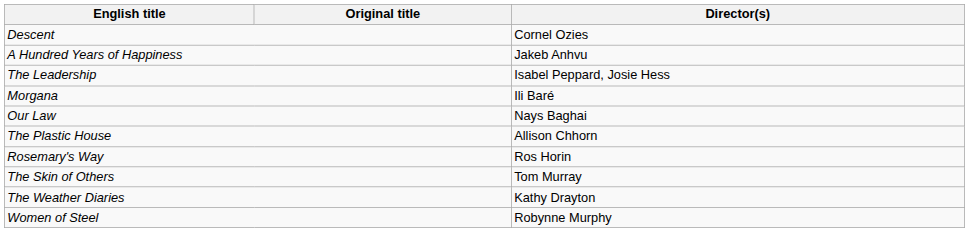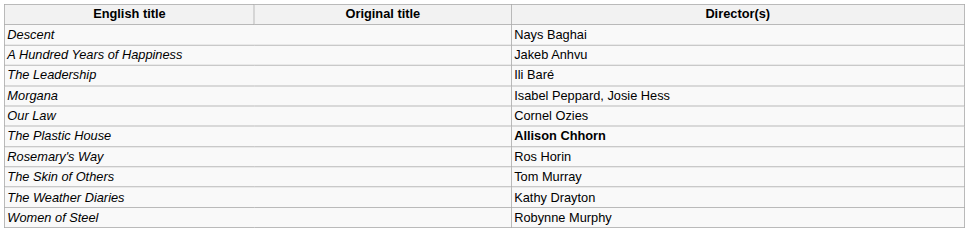(551, 34) Cornel Ozies -> (550, 34) Nays Baghai
(592, 75) Isabel Peppard, Josie Hess -> (534, 75) Ili Baré
(534, 95) Ili Baré -> (592, 95) Isabel Peppard, Josie Hess
(550, 116) Nays Baghai -> (551, 116) Cornel Ozies
(556, 136) normal -> (560, 136) bold
